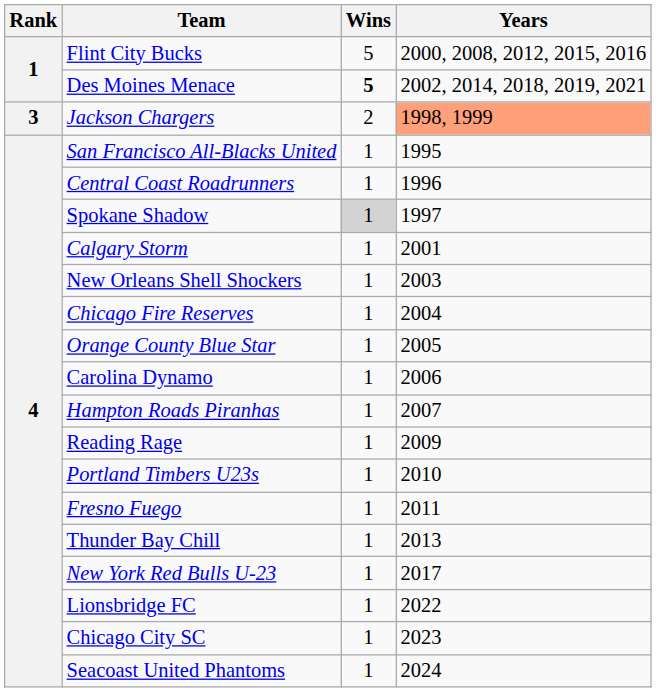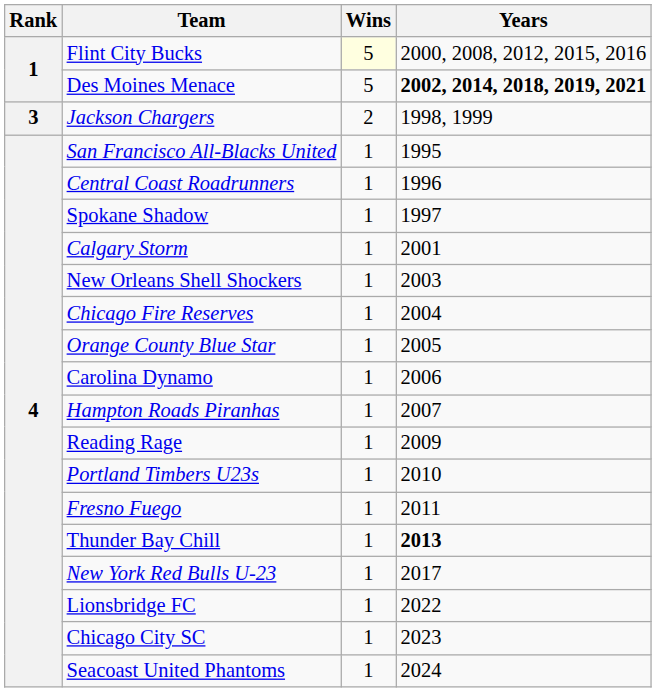(368, 53) no background -> (368, 53) lightyellow background
(368, 85) bold -> (368, 85) normal
(523, 85) normal -> (523, 85) bold
(447, 118) lightsalmon background -> (447, 118) no background
(368, 215) lightgrey background -> (368, 215) no background
(421, 540) normal -> (421, 540) bold
